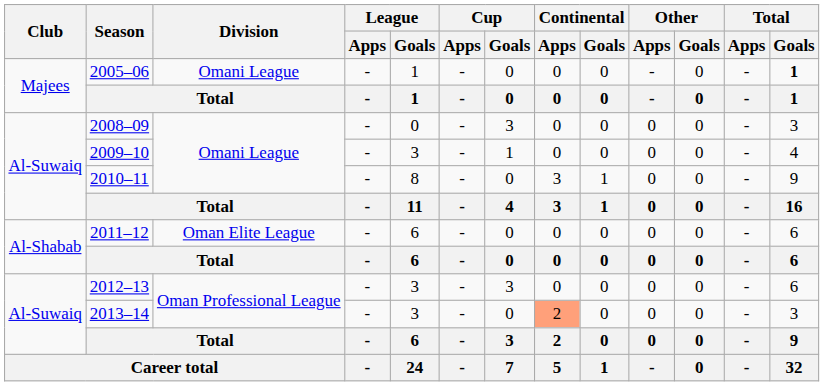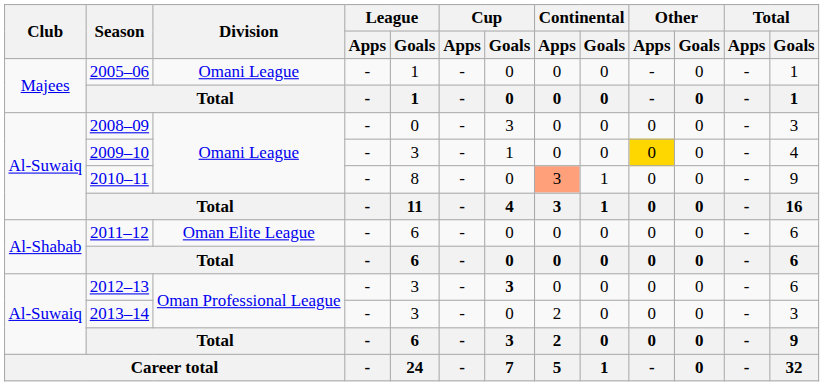(794, 71) bold -> (794, 71) normal
(652, 152) no background -> (652, 152) gold background
(557, 179) no background -> (557, 179) lightsalmon background
(510, 286) normal -> (510, 286) bold
(557, 313) lightsalmon background -> (557, 313) no background
